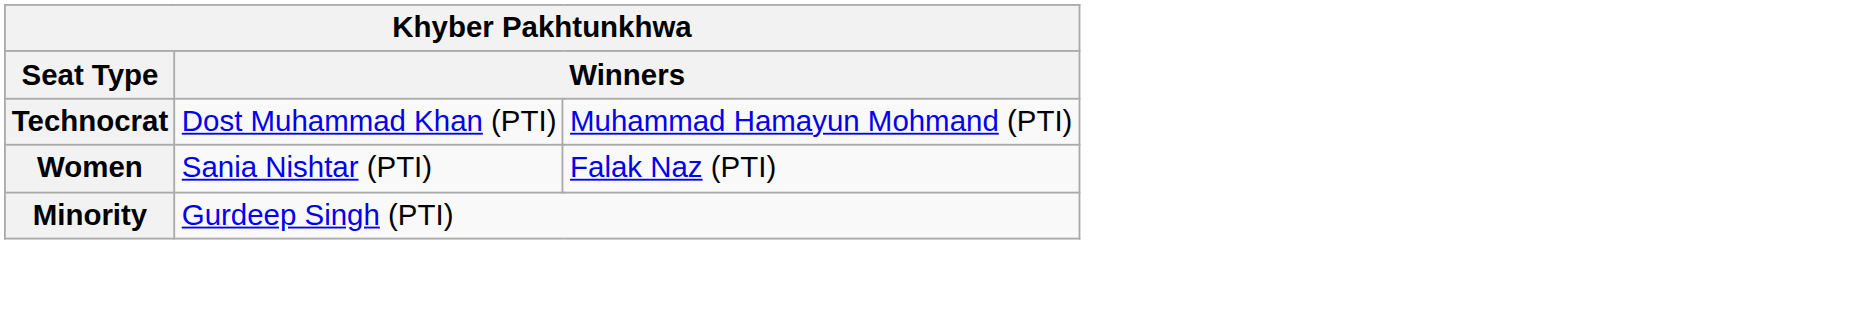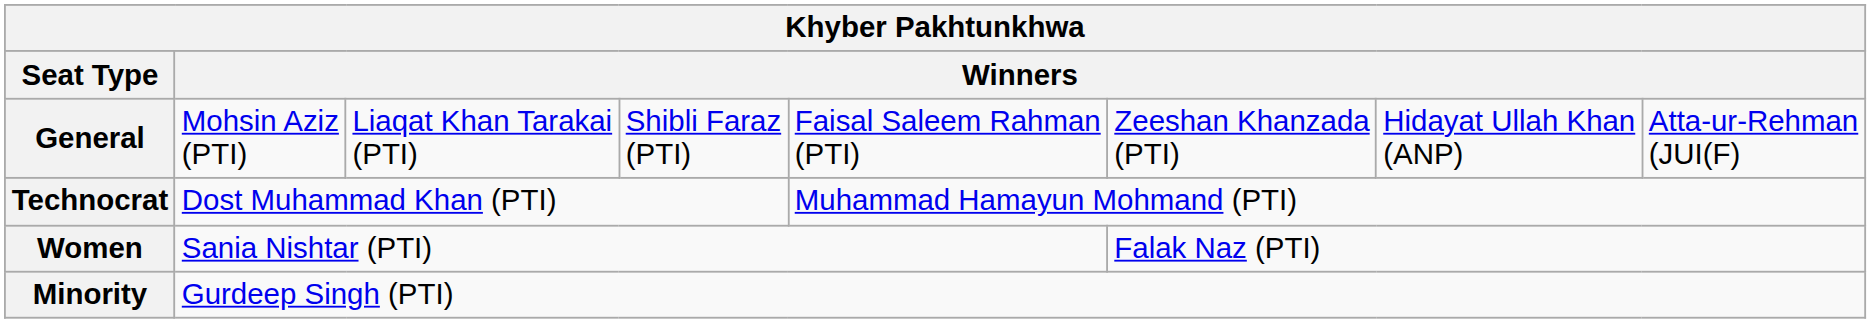+ row: (90, 137)
